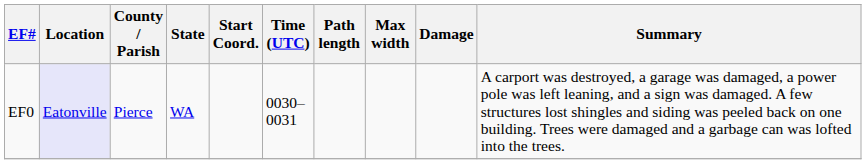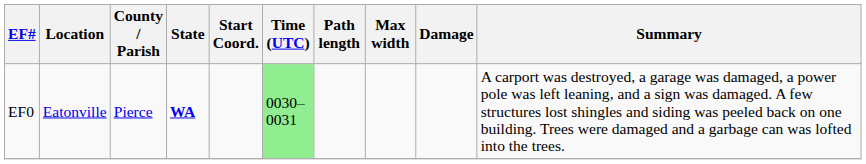(75, 111) lavender background -> (75, 111) no background
(182, 111) normal -> (183, 111) bold
(285, 111) no background -> (285, 111) lightgreen background
